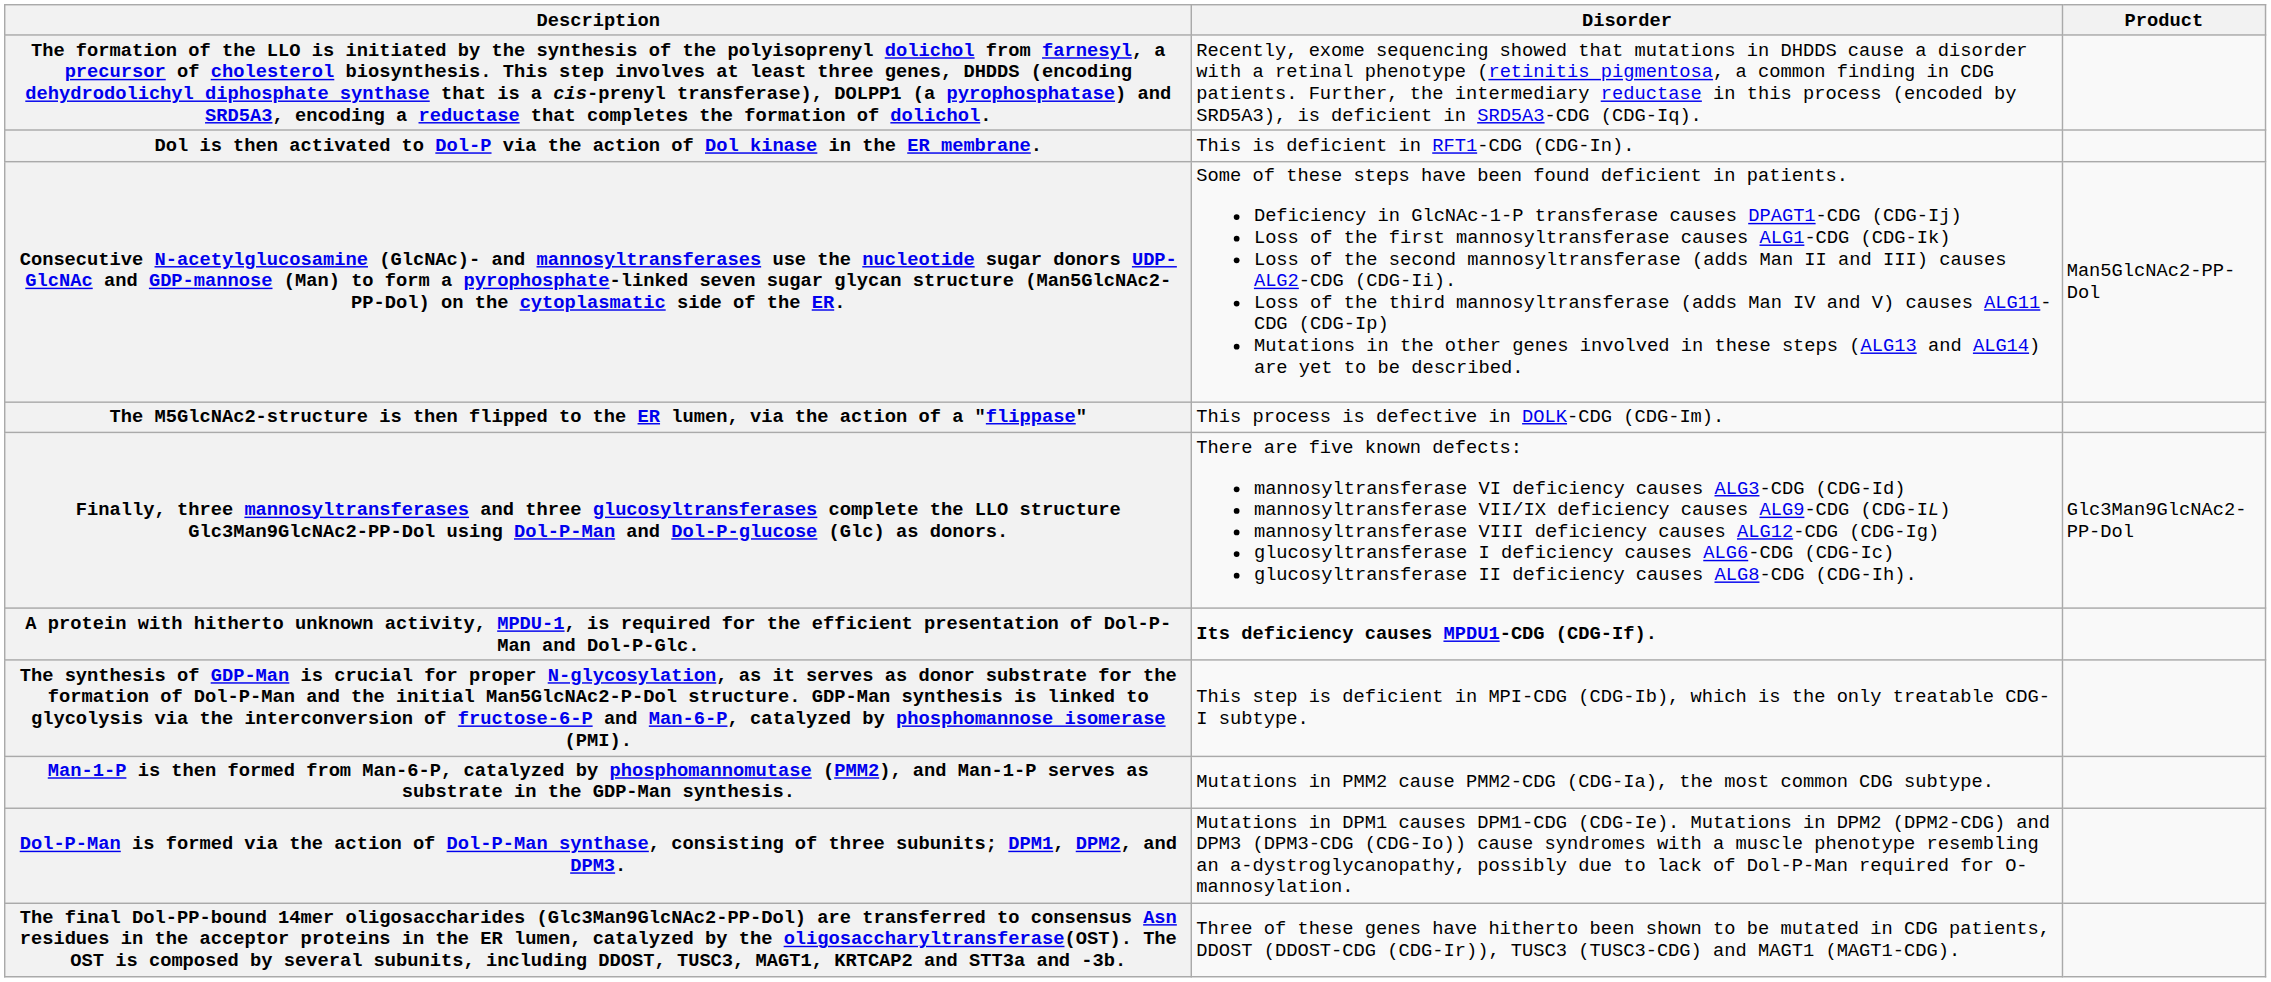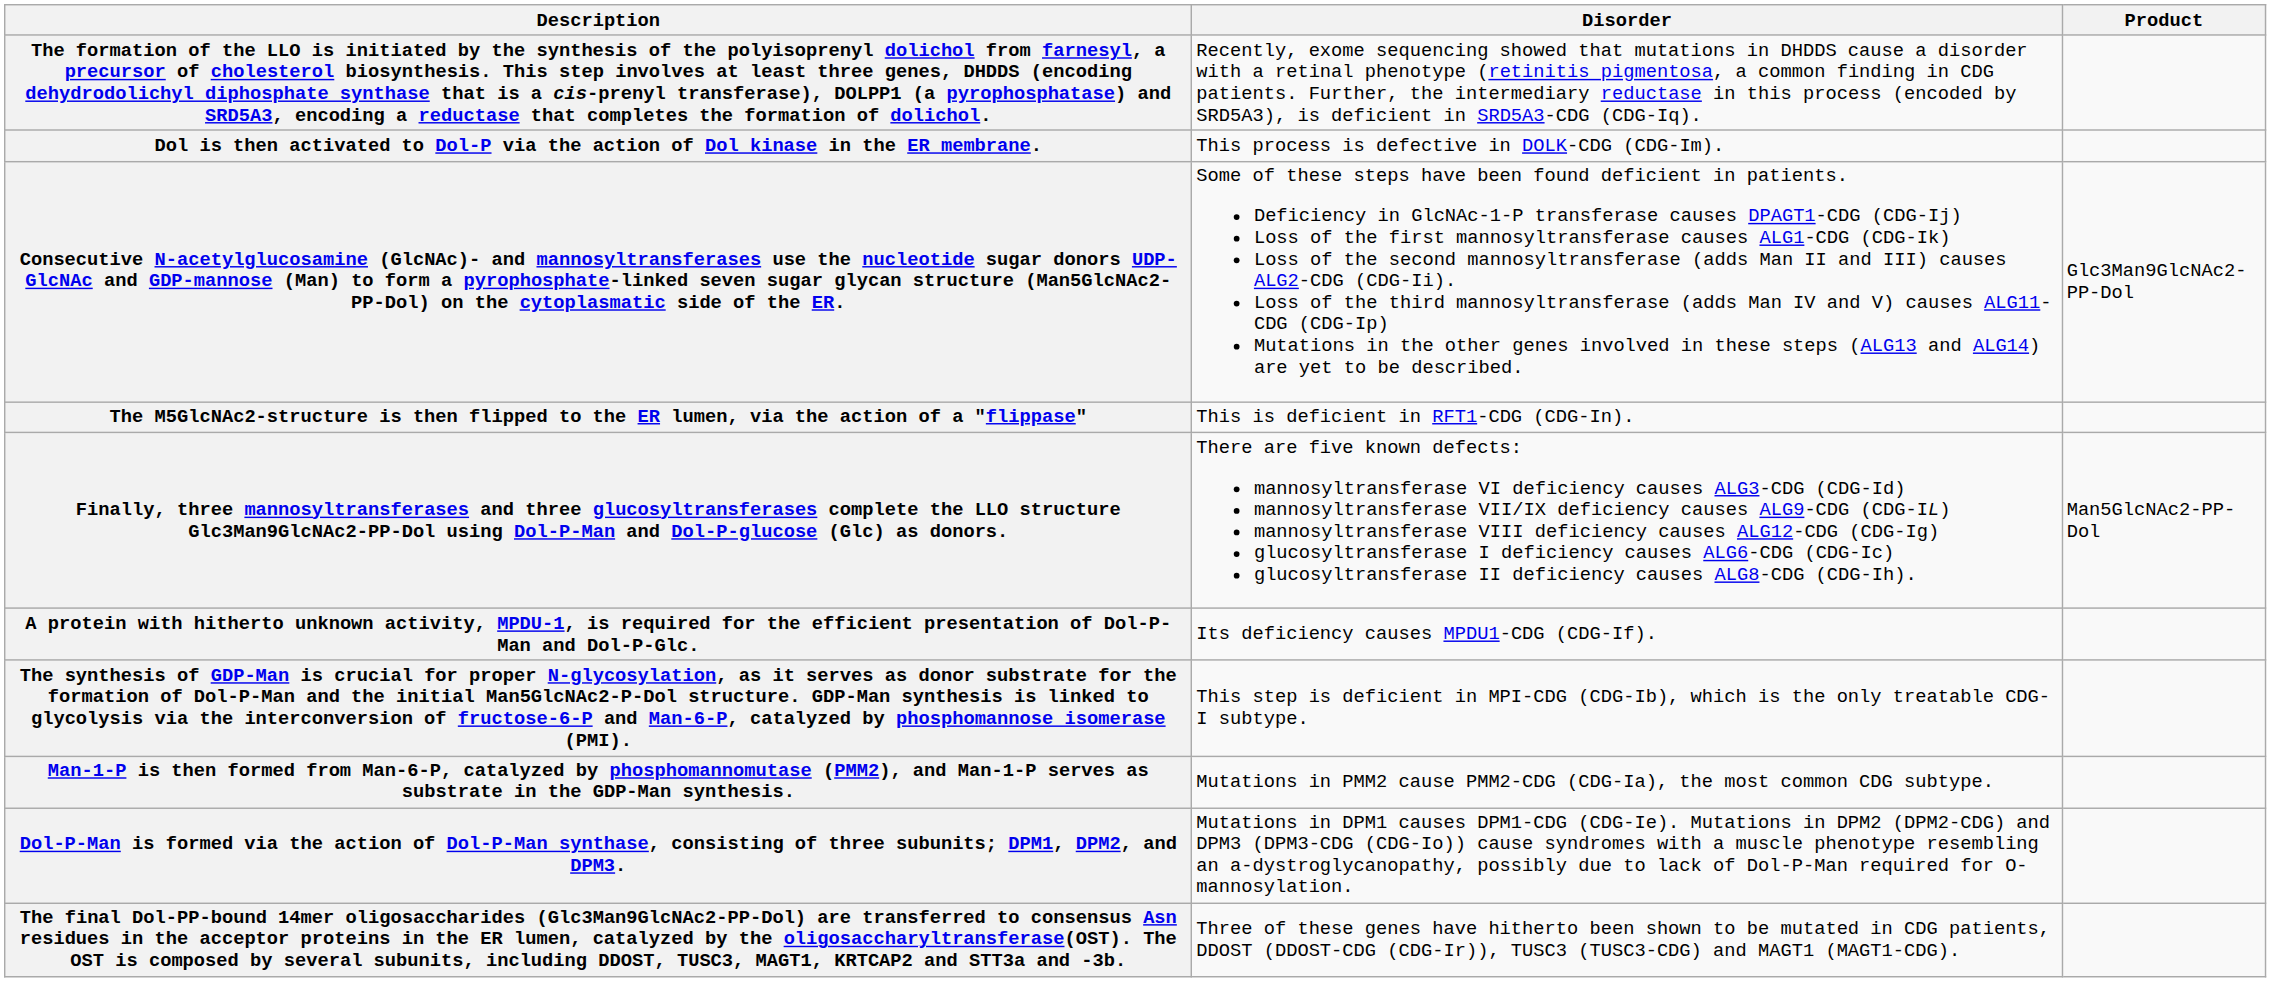(1415, 146) This is deficient in RFT1-CDG (CDG-In). -> (1460, 146) This process is defective in DOLK-CDG (CDG-Im).
(2151, 281) Man5GlcNAc2-PP-Dol -> (2157, 281) Glc3Man9GlcNAc2-PP-Dol
(1460, 417) This process is defective in DOLK-CDG (CDG-Im). -> (1415, 417) This is deficient in RFT1-CDG (CDG-In).
(2157, 520) Glc3Man9GlcNAc2-PP-Dol -> (2151, 520) Man5GlcNAc2-PP-Dol
(1427, 634) bold -> (1427, 634) normal
